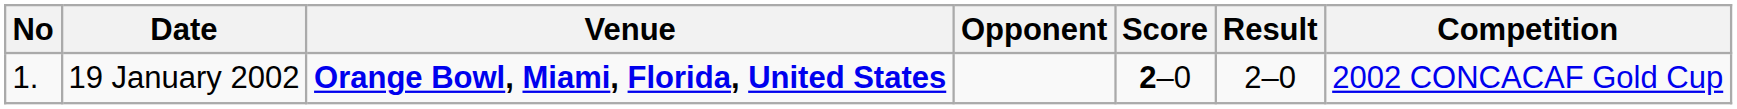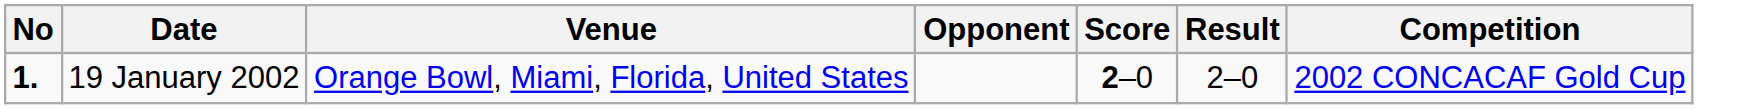(25, 78) normal -> (25, 78) bold
(630, 78) bold -> (611, 78) normal
